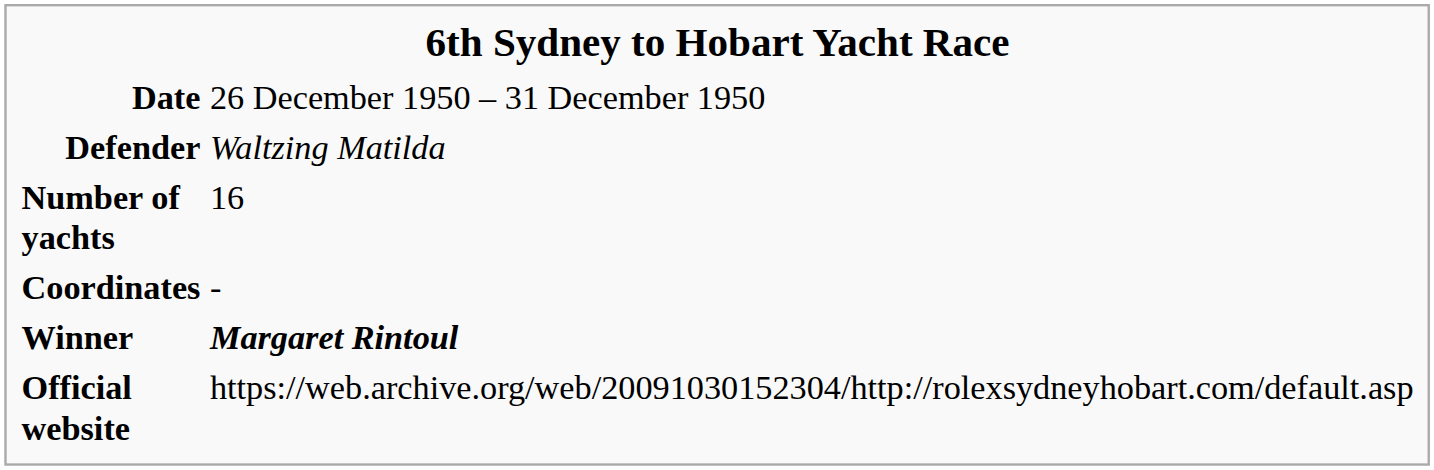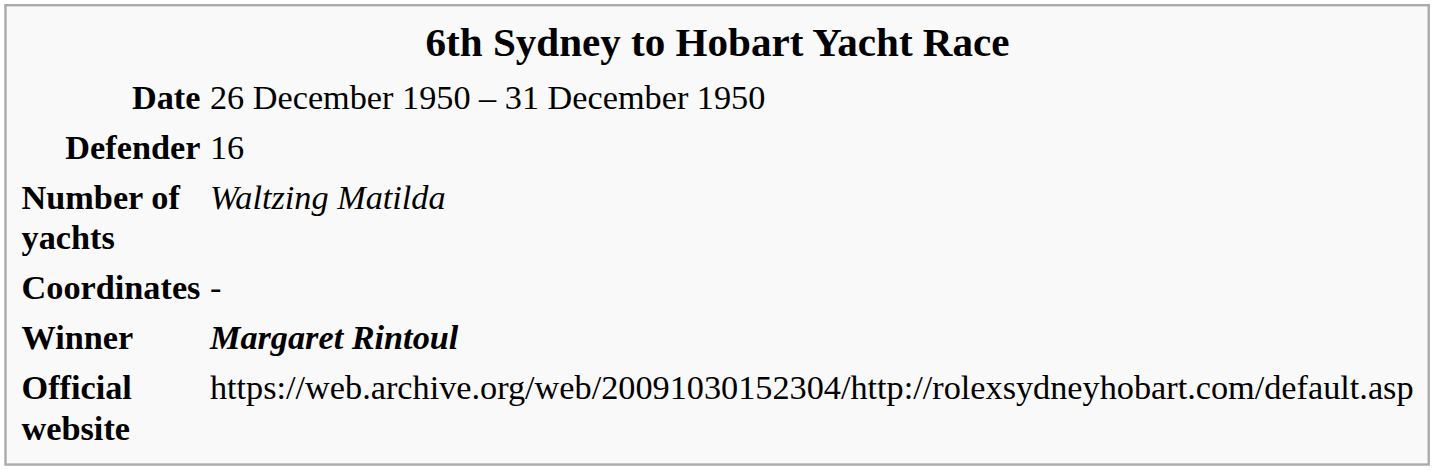(328, 147) Waltzing Matilda -> (227, 147) 16
(227, 196) 16 -> (328, 196) Waltzing Matilda
